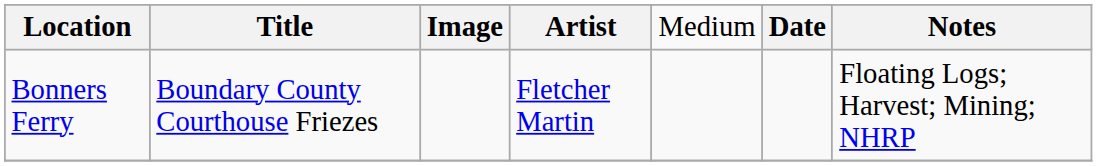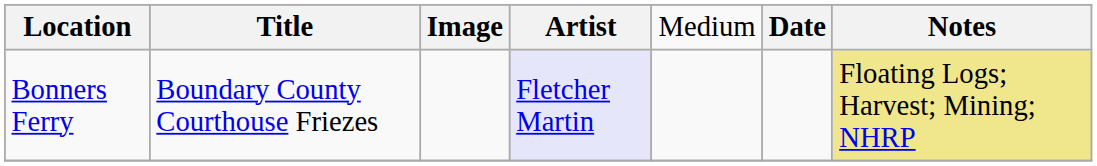(563, 104) no background -> (563, 104) lavender background
(937, 104) no background -> (937, 104) khaki background
